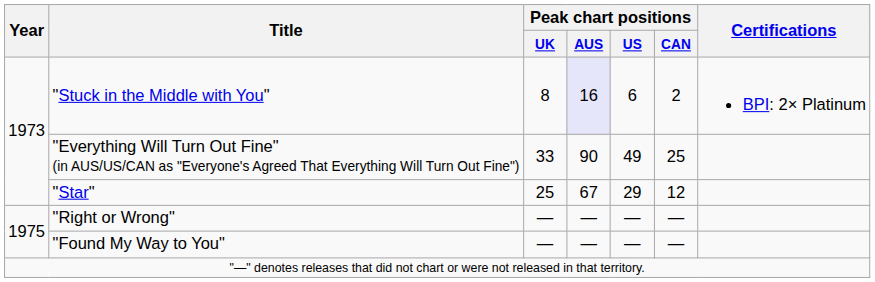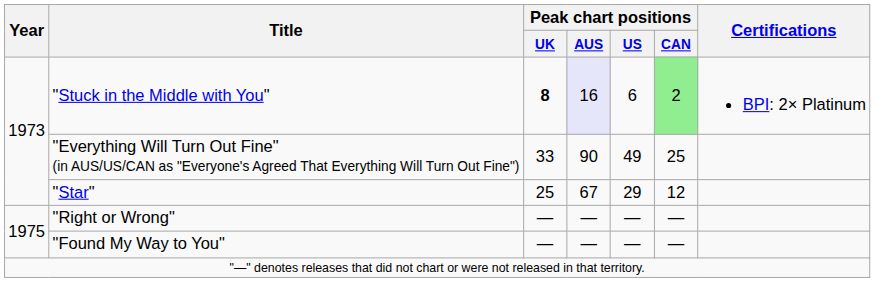(545, 95) normal -> (545, 95) bold
(676, 95) no background -> (676, 95) lightgreen background
